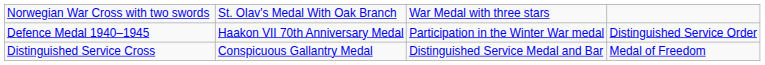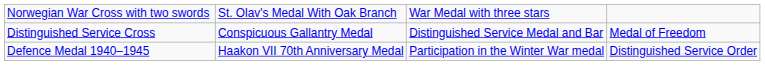rows swapped: (78, 32) <-> (81, 51)
